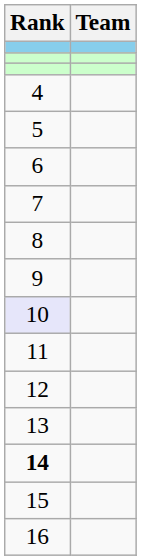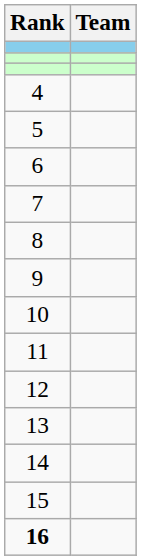(37, 314) lavender background -> (37, 314) no background
(37, 462) bold -> (37, 462) normal
(37, 536) normal -> (37, 536) bold
